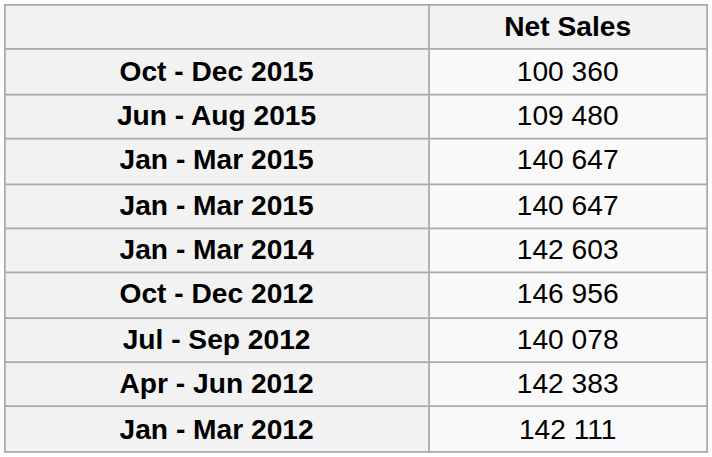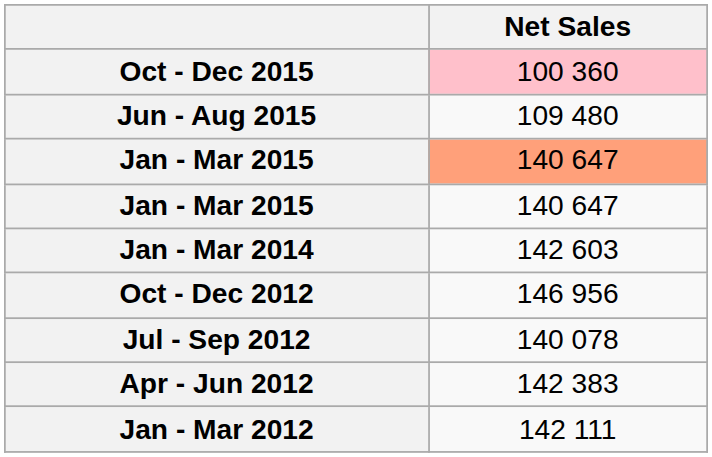(568, 71) no background -> (568, 71) pink background
(568, 160) no background -> (568, 160) lightsalmon background
